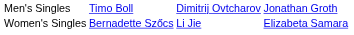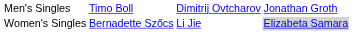(306, 23) no background -> (306, 23) lightgrey background
